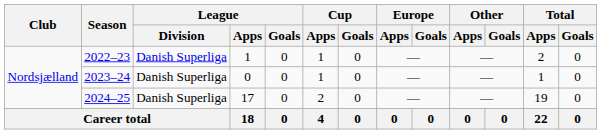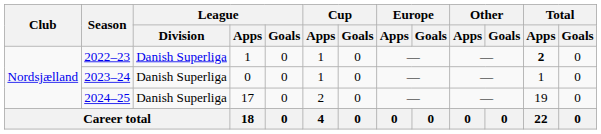(541, 56) normal -> (541, 56) bold
